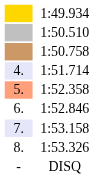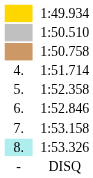(19, 70) lavender background -> (19, 70) no background
(19, 90) lightsalmon background -> (19, 90) no background
(19, 128) lavender background -> (19, 128) no background
(19, 147) no background -> (19, 147) paleturquoise background
